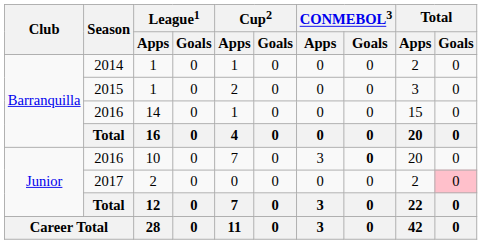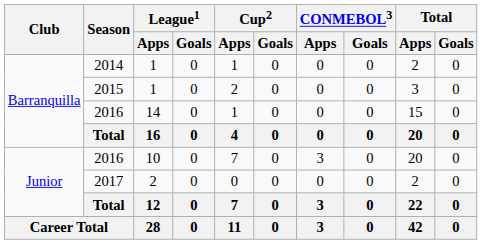(370, 158) bold -> (370, 158) normal
(456, 181) pink background -> (456, 181) no background
